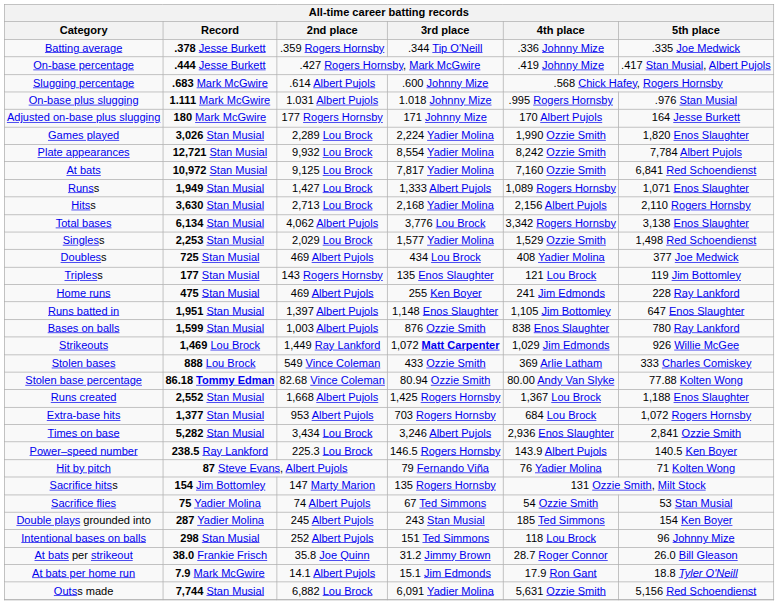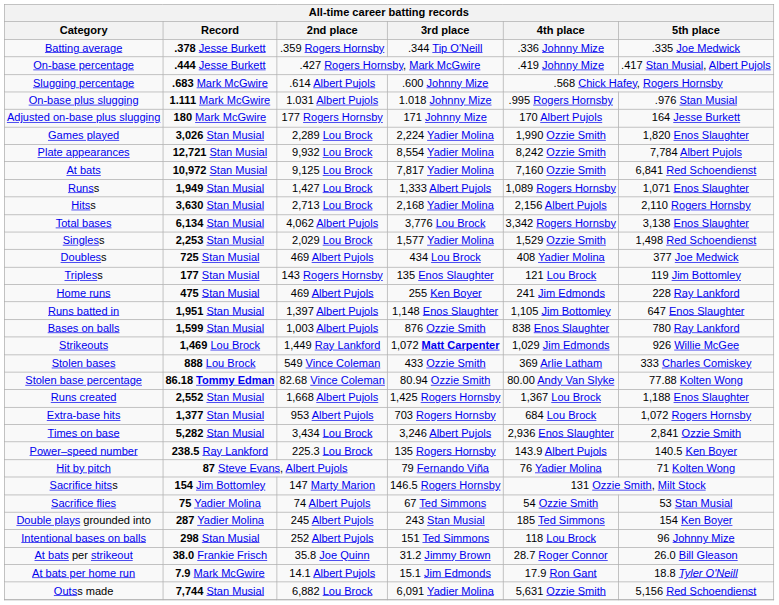(445, 450) 146.5 Rogers Hornsby -> (445, 450) 135 Rogers Hornsby
(445, 485) 135 Rogers Hornsby -> (445, 485) 146.5 Rogers Hornsby
